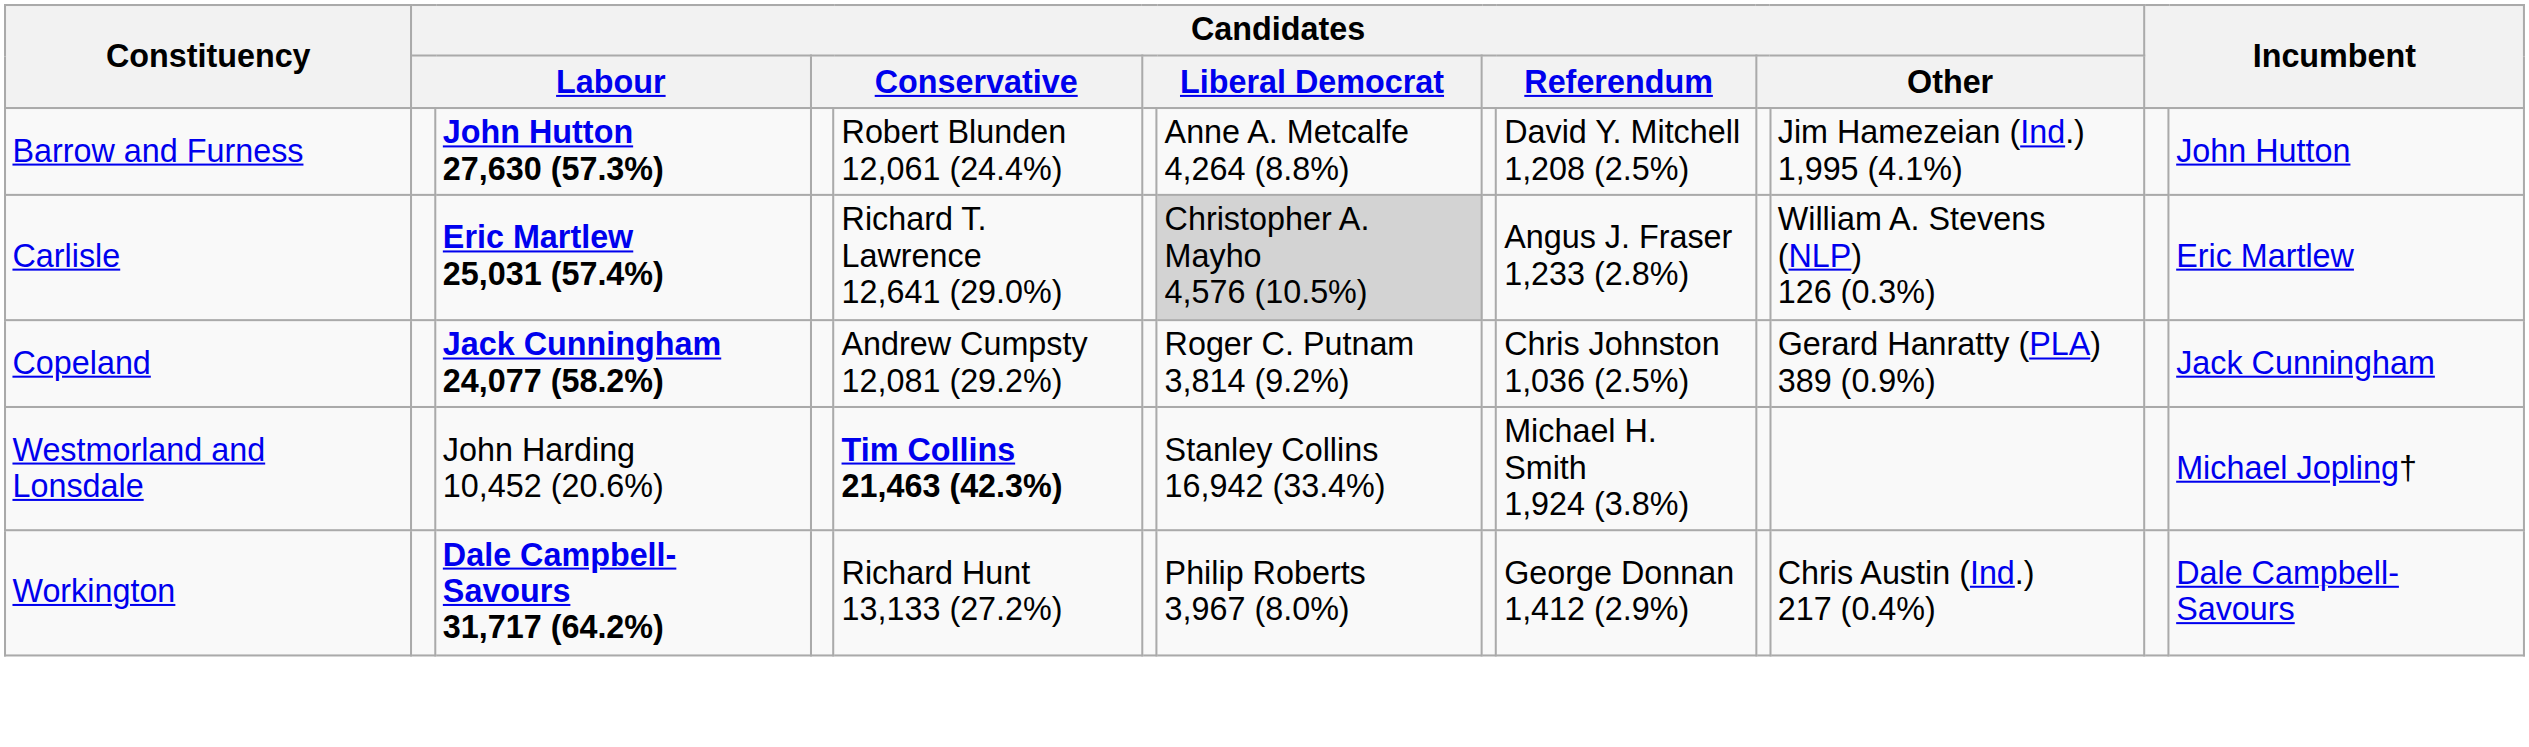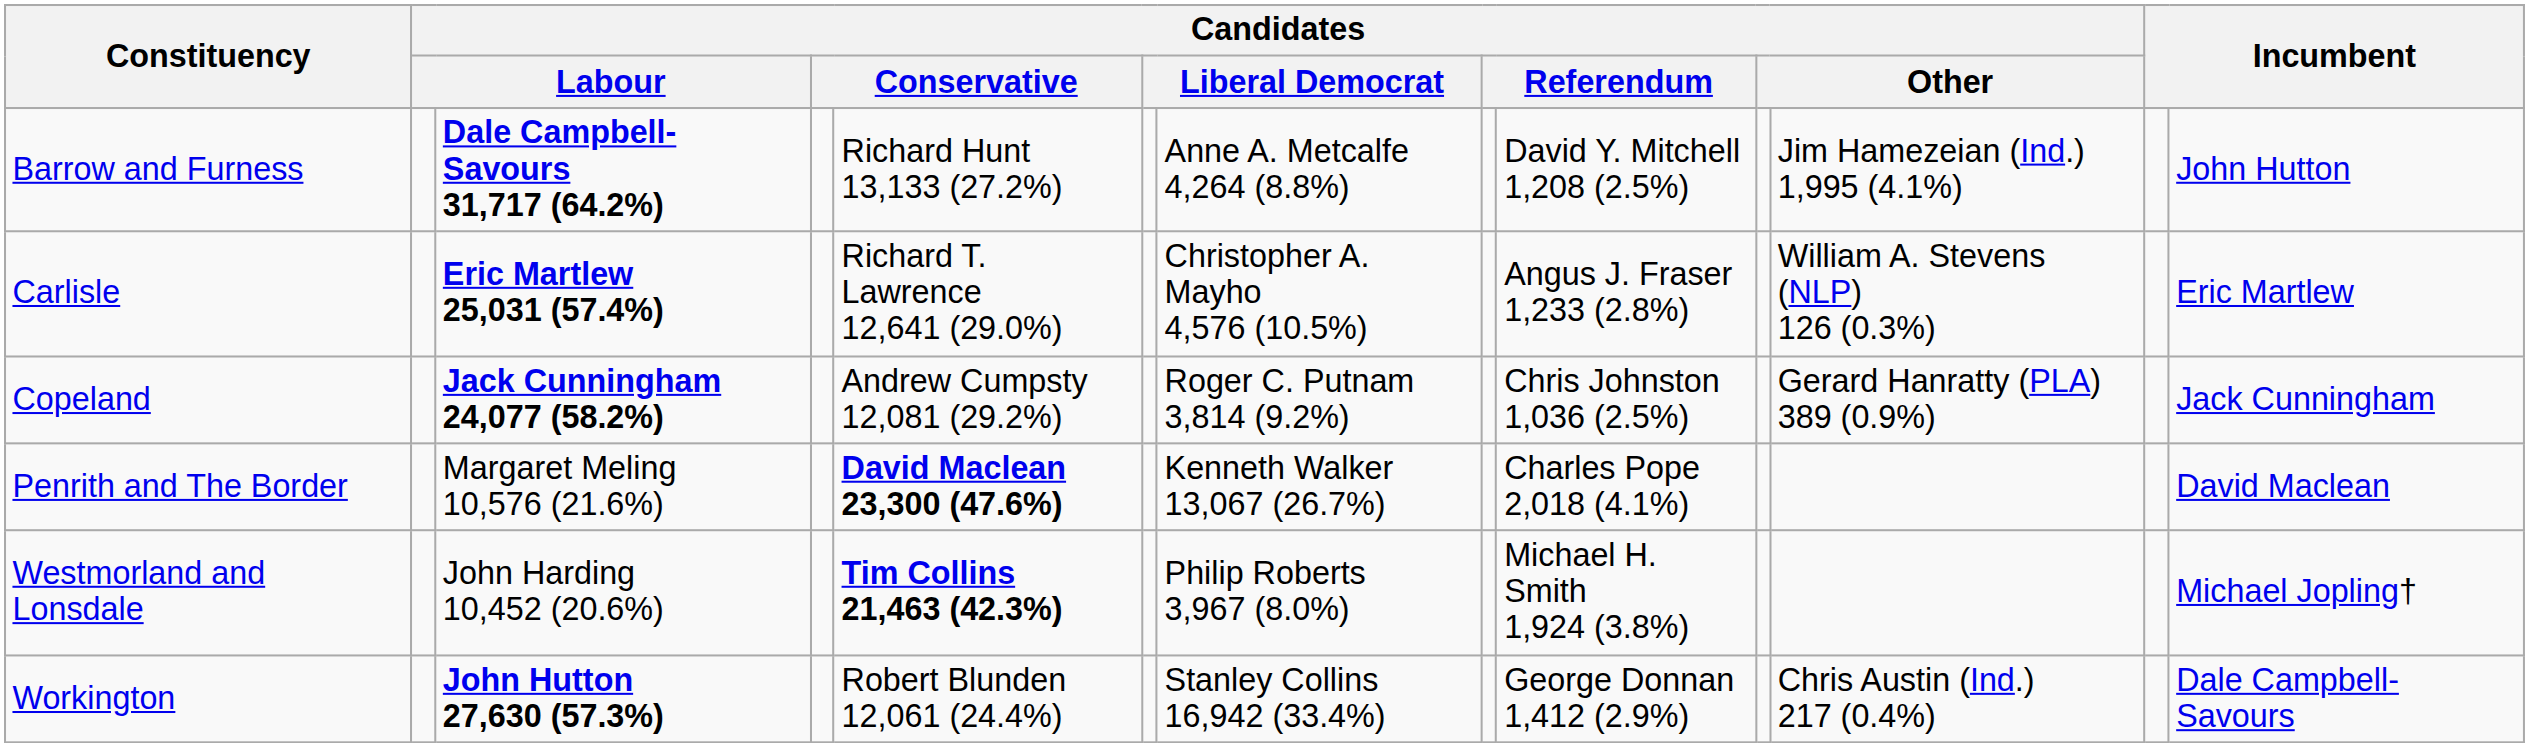(553, 150) John Hutton 27,630 (57.3%) -> (560, 169) Dale Campbell-Savours 31,717 (64.2%)
(954, 150) Robert Blunden 12,061 (24.4%) -> (952, 169) Richard Hunt 13,133 (27.2%)
(1267, 256) lightgrey background -> (1267, 292) no background
+ row: (180, 486)
(1275, 468) Stanley Collins 16,942 (33.4%) -> (1265, 592) Philip Roberts 3,967 (8.0%)
(560, 592) Dale Campbell-Savours 31,717 (64.2%) -> (553, 697) John Hutton 27,630 (57.3%)
(952, 592) Richard Hunt 13,133 (27.2%) -> (954, 697) Robert Blunden 12,061 (24.4%)
(1265, 592) Philip Roberts 3,967 (8.0%) -> (1275, 697) Stanley Collins 16,942 (33.4%)
